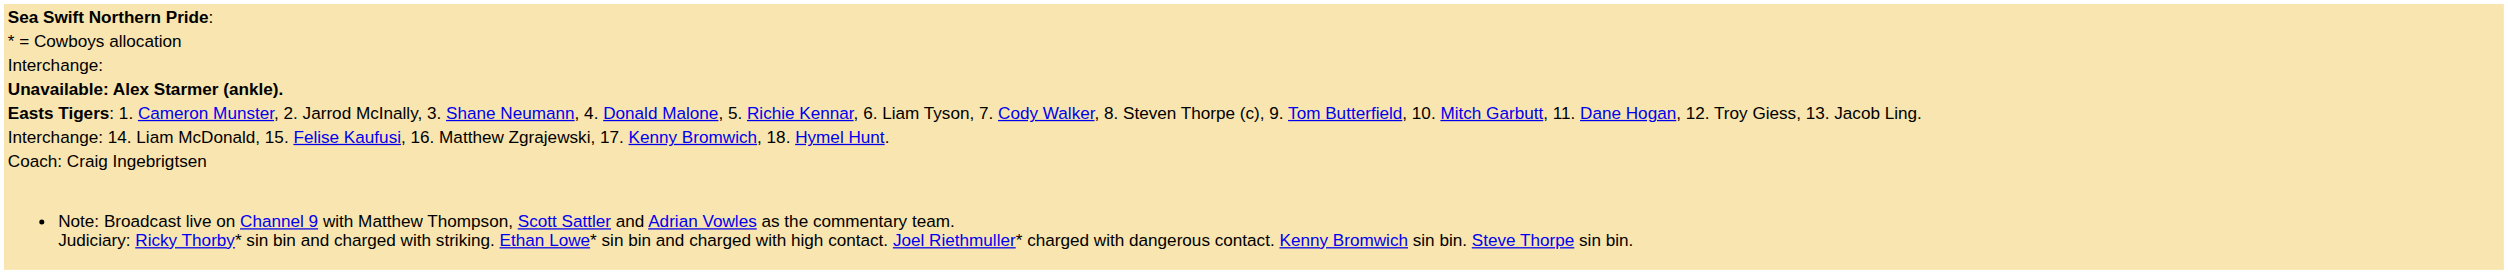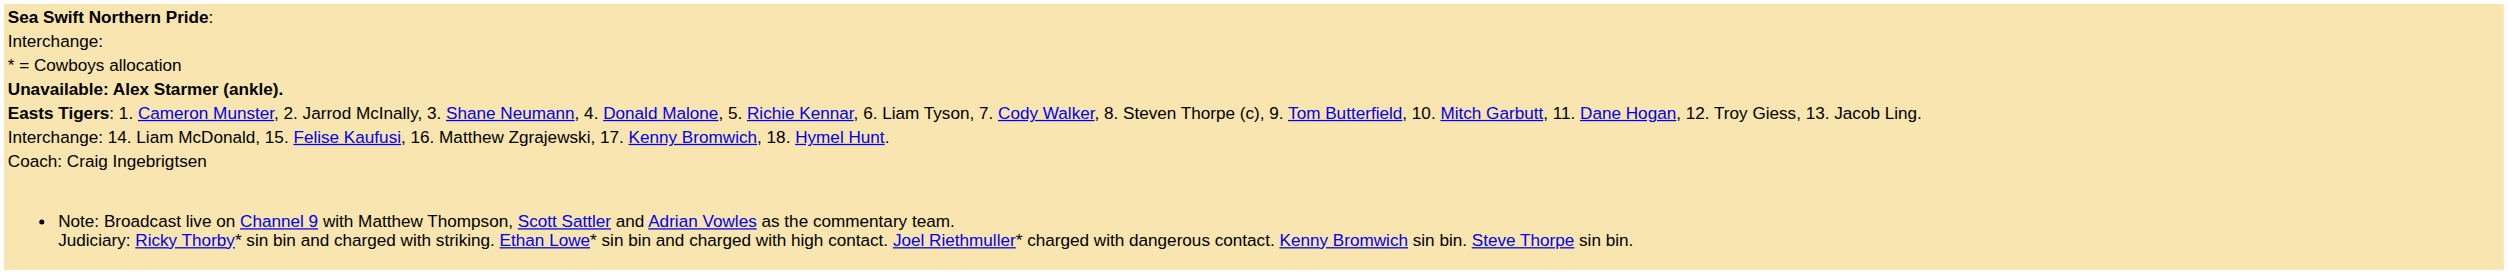(95, 41) * = Cowboys allocation -> (55, 41) Interchange:
(55, 65) Interchange: -> (95, 65) * = Cowboys allocation
